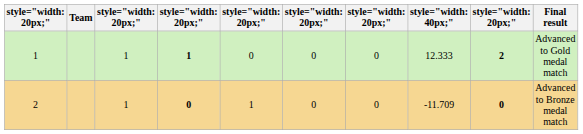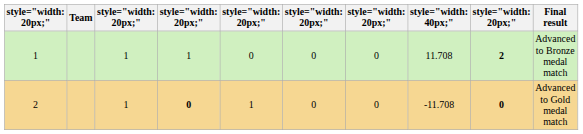(189, 55) bold -> (189, 55) normal
(439, 55) 12.333 -> (439, 55) 11.708
(555, 55) Advanced to Gold medal match -> (555, 55) Advanced to Bronze medal match
(439, 105) -11.709 -> (439, 105) -11.708
(555, 105) Advanced to Bronze medal match -> (555, 105) Advanced to Gold medal match
